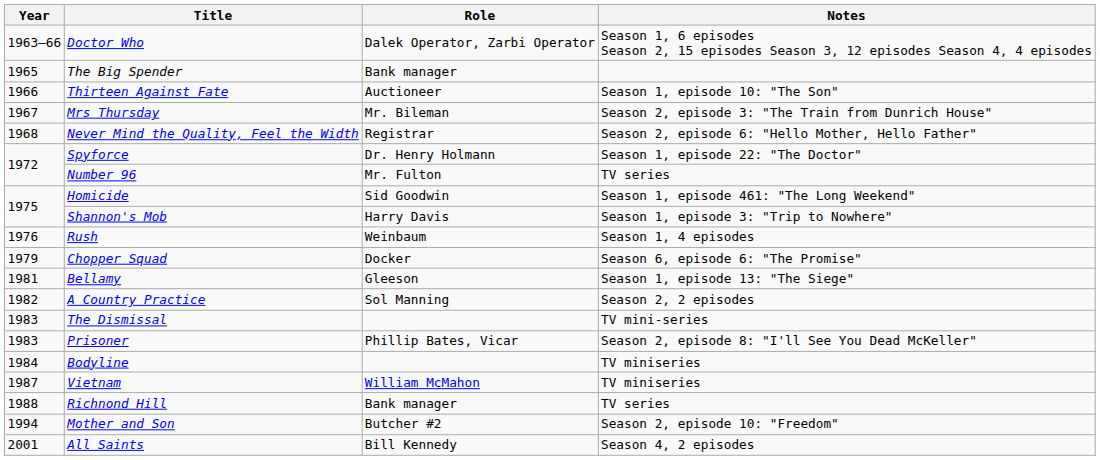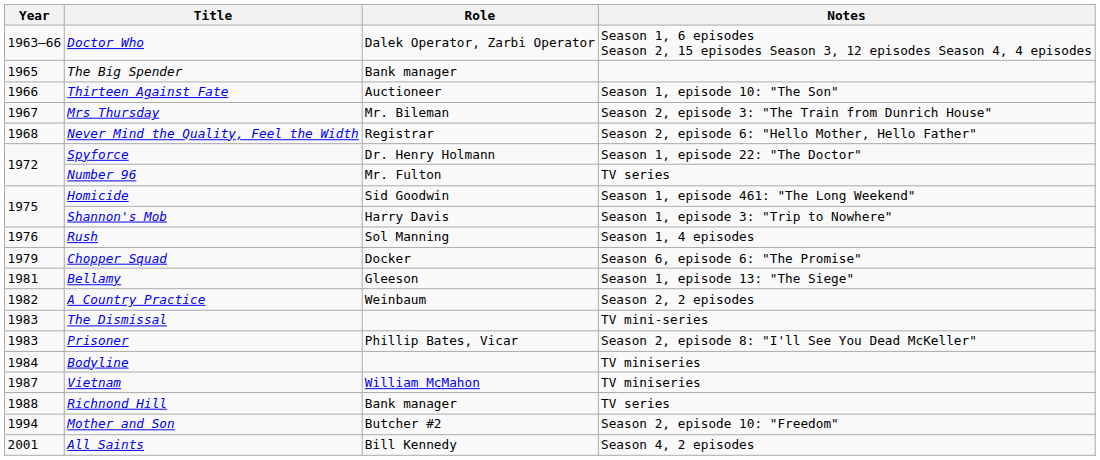(396, 237) Weinbaum -> (407, 237) Sol Manning
(407, 300) Sol Manning -> (396, 300) Weinbaum
